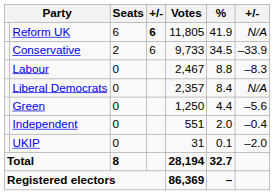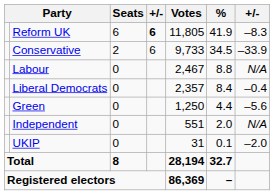(257, 32) N/A -> (256, 32) –8.3
(256, 69) –8.3 -> (257, 69) N/A
(257, 87) N/A -> (256, 87) –0.4
(256, 124) –0.4 -> (257, 124) N/A
